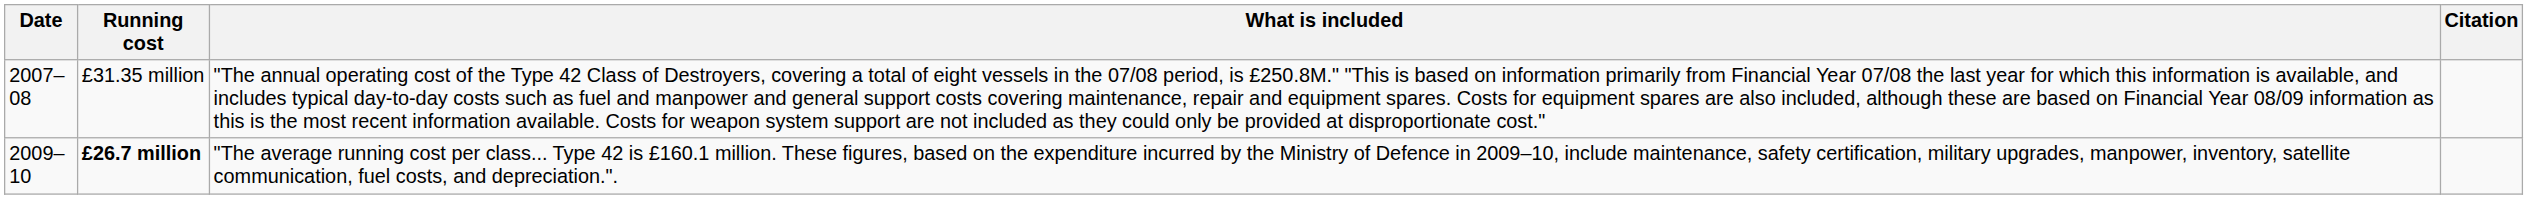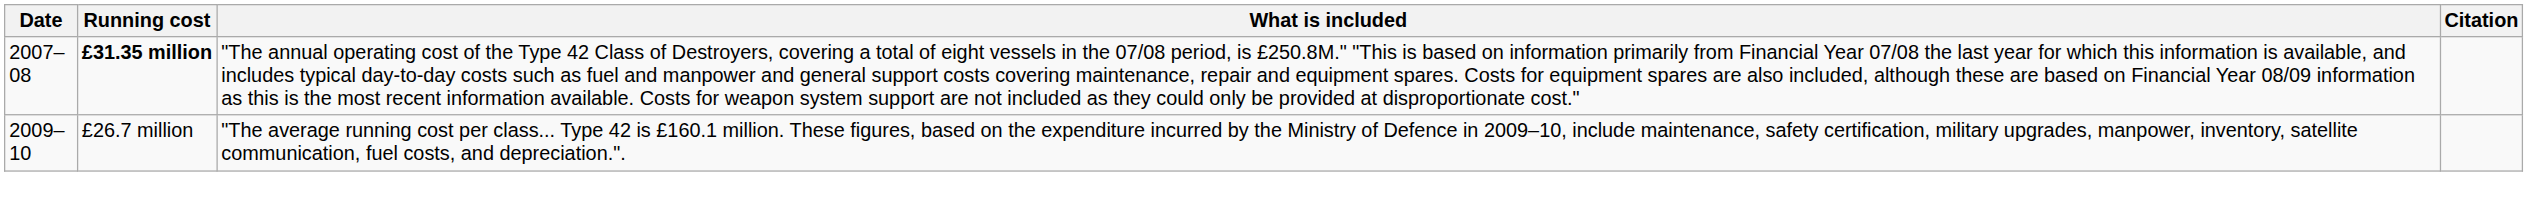(143, 75) normal -> (147, 52) bold
(141, 153) bold -> (138, 130) normal
